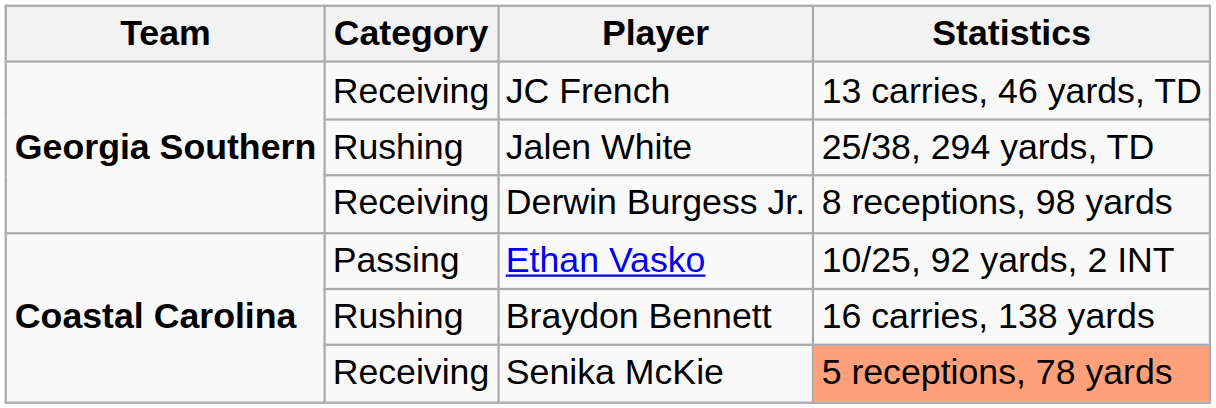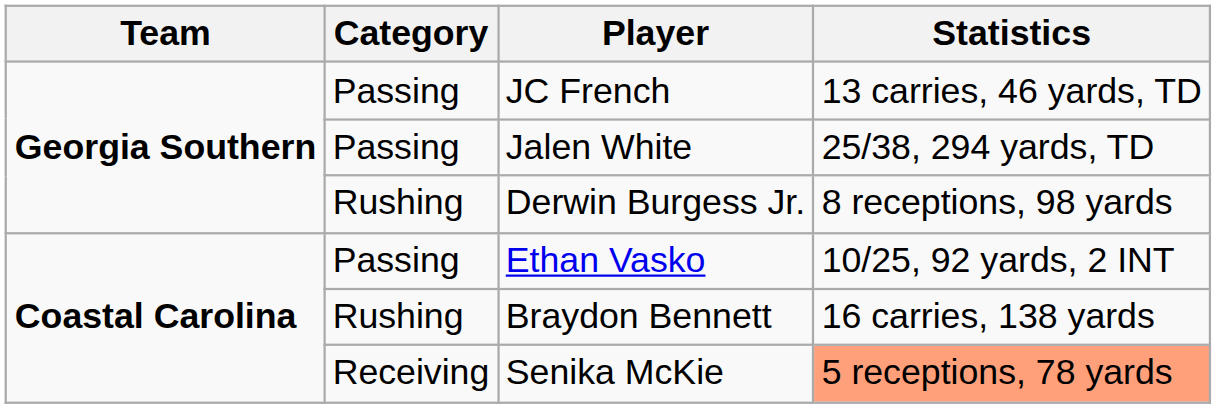(411, 90) Receiving -> (396, 90) Passing
(398, 146) Rushing -> (396, 146) Passing
(411, 203) Receiving -> (398, 203) Rushing
